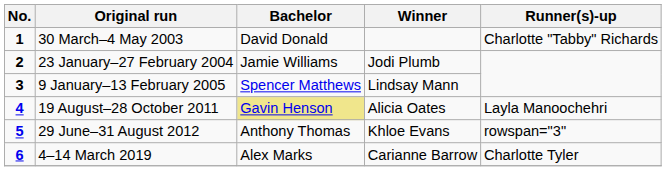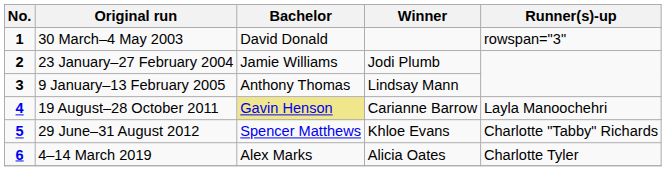(571, 39) Charlotte "Tabby" Richards -> (525, 39) rowspan="3"
(301, 86) Spencer Matthews -> (295, 86) Anthony Thomas
(407, 109) Alicia Oates -> (422, 109) Carianne Barrow
(295, 132) Anthony Thomas -> (301, 132) Spencer Matthews
(525, 132) rowspan="3" -> (571, 132) Charlotte "Tabby" Richards
(422, 155) Carianne Barrow -> (407, 155) Alicia Oates
